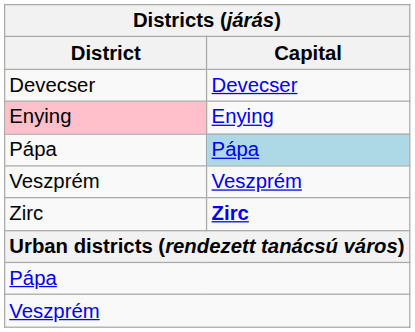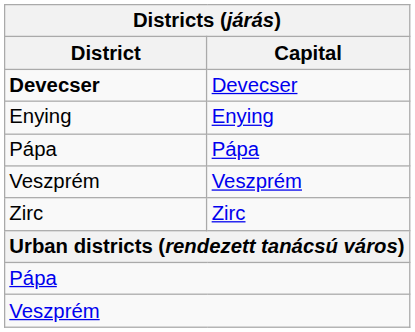(52, 85) normal -> (55, 85) bold
(40, 117) pink background -> (40, 117) no background
(235, 149) lightblue background -> (235, 149) no background
(230, 213) bold -> (229, 213) normal
